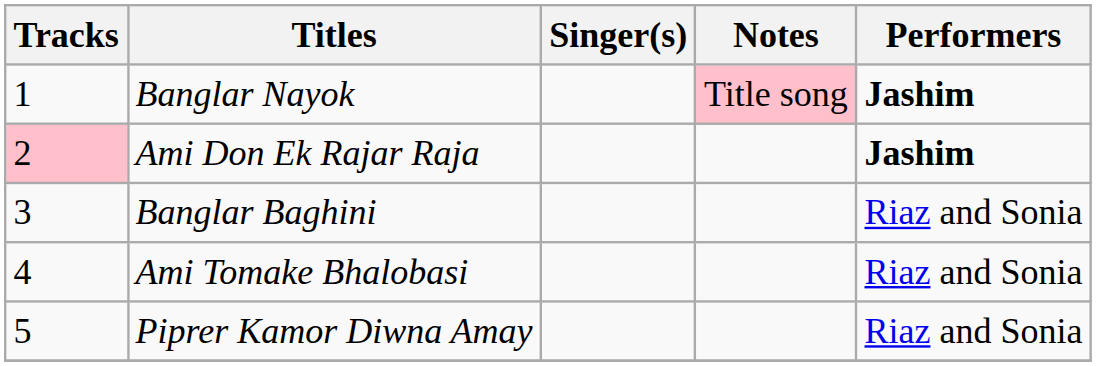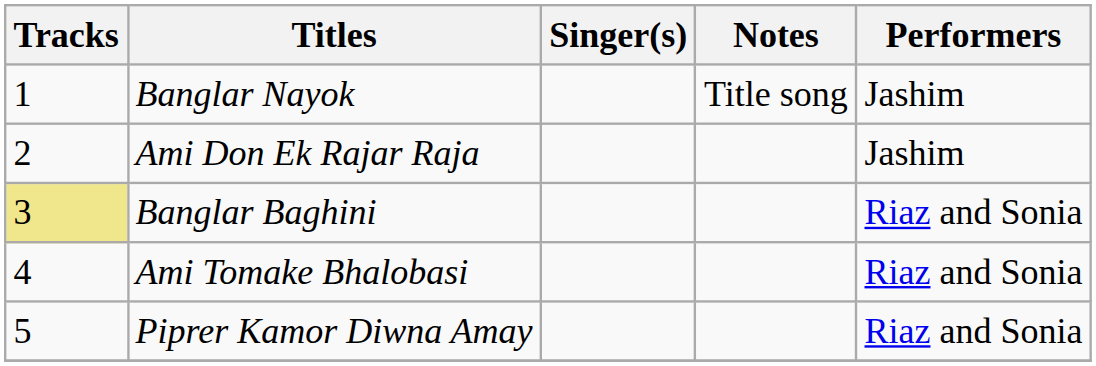(776, 93) pink background -> (776, 93) no background
(920, 93) bold -> (915, 93) normal
(23, 153) pink background -> (23, 153) no background
(920, 153) bold -> (915, 153) normal
(23, 212) no background -> (23, 212) khaki background
